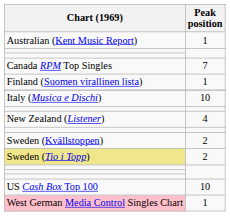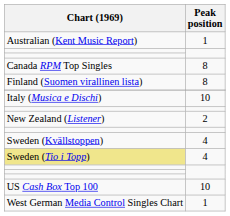(205, 66) 7 -> (205, 66) 8
(205, 82) 1 -> (205, 82) 8
(205, 119) 4 -> (205, 119) 2
(205, 140) 2 -> (205, 140) 4
(205, 156) 2 -> (205, 156) 4
(95, 203) pink background -> (95, 203) no background
